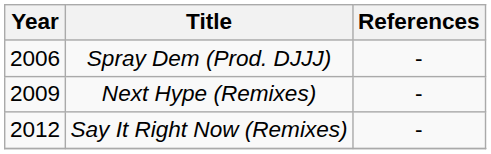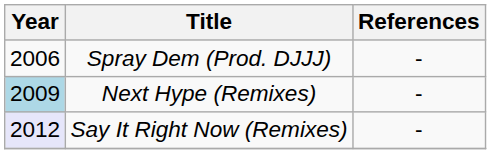(35, 93) no background -> (35, 93) lightblue background
(35, 129) no background -> (35, 129) lavender background
